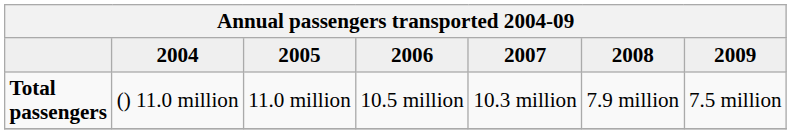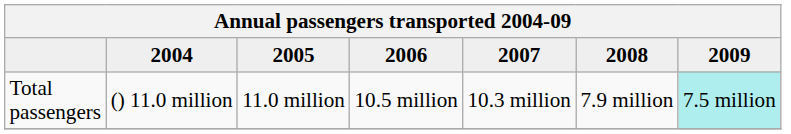(58, 100) bold -> (55, 100) normal
(735, 100) no background -> (729, 100) paleturquoise background
